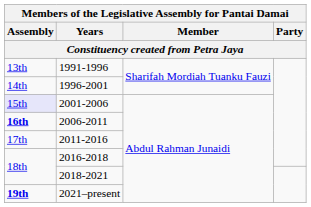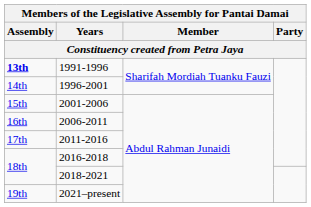(17, 67) normal -> (18, 67) bold
(17, 103) lavender background -> (17, 103) no background
(18, 121) bold -> (17, 121) normal
(18, 193) bold -> (17, 193) normal
